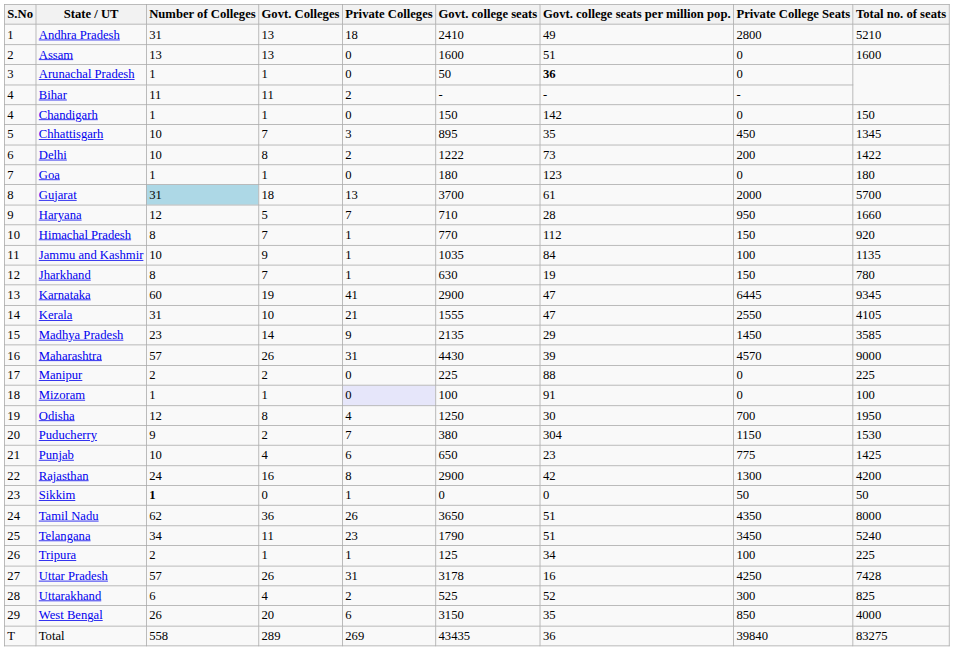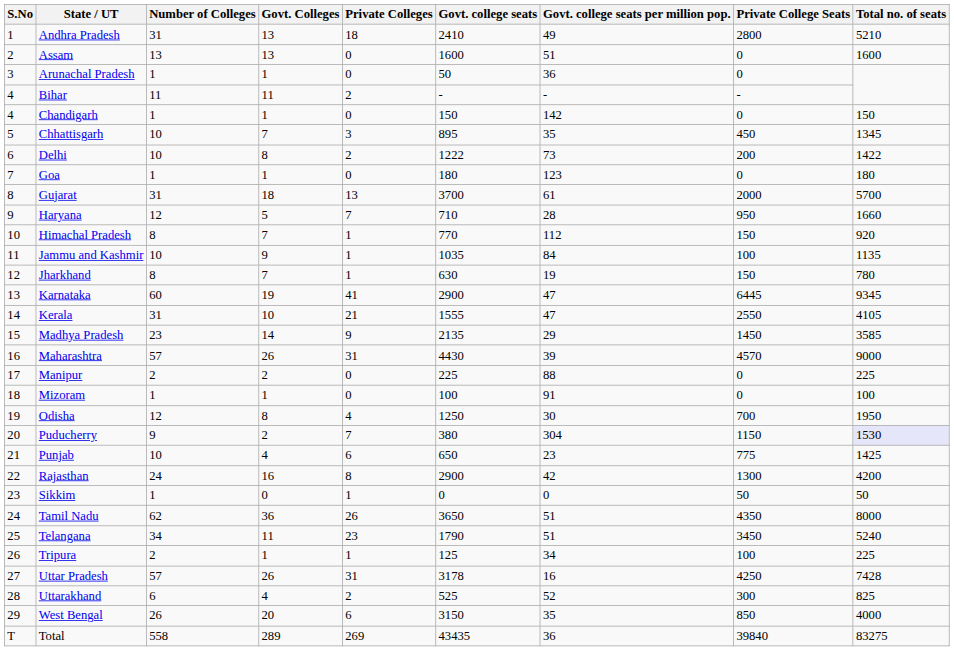(549, 74) bold -> (549, 74) normal
(156, 194) lightblue background -> (156, 194) no background
(348, 395) lavender background -> (348, 395) no background
(869, 435) no background -> (869, 435) lavender background
(152, 495) bold -> (152, 495) normal
